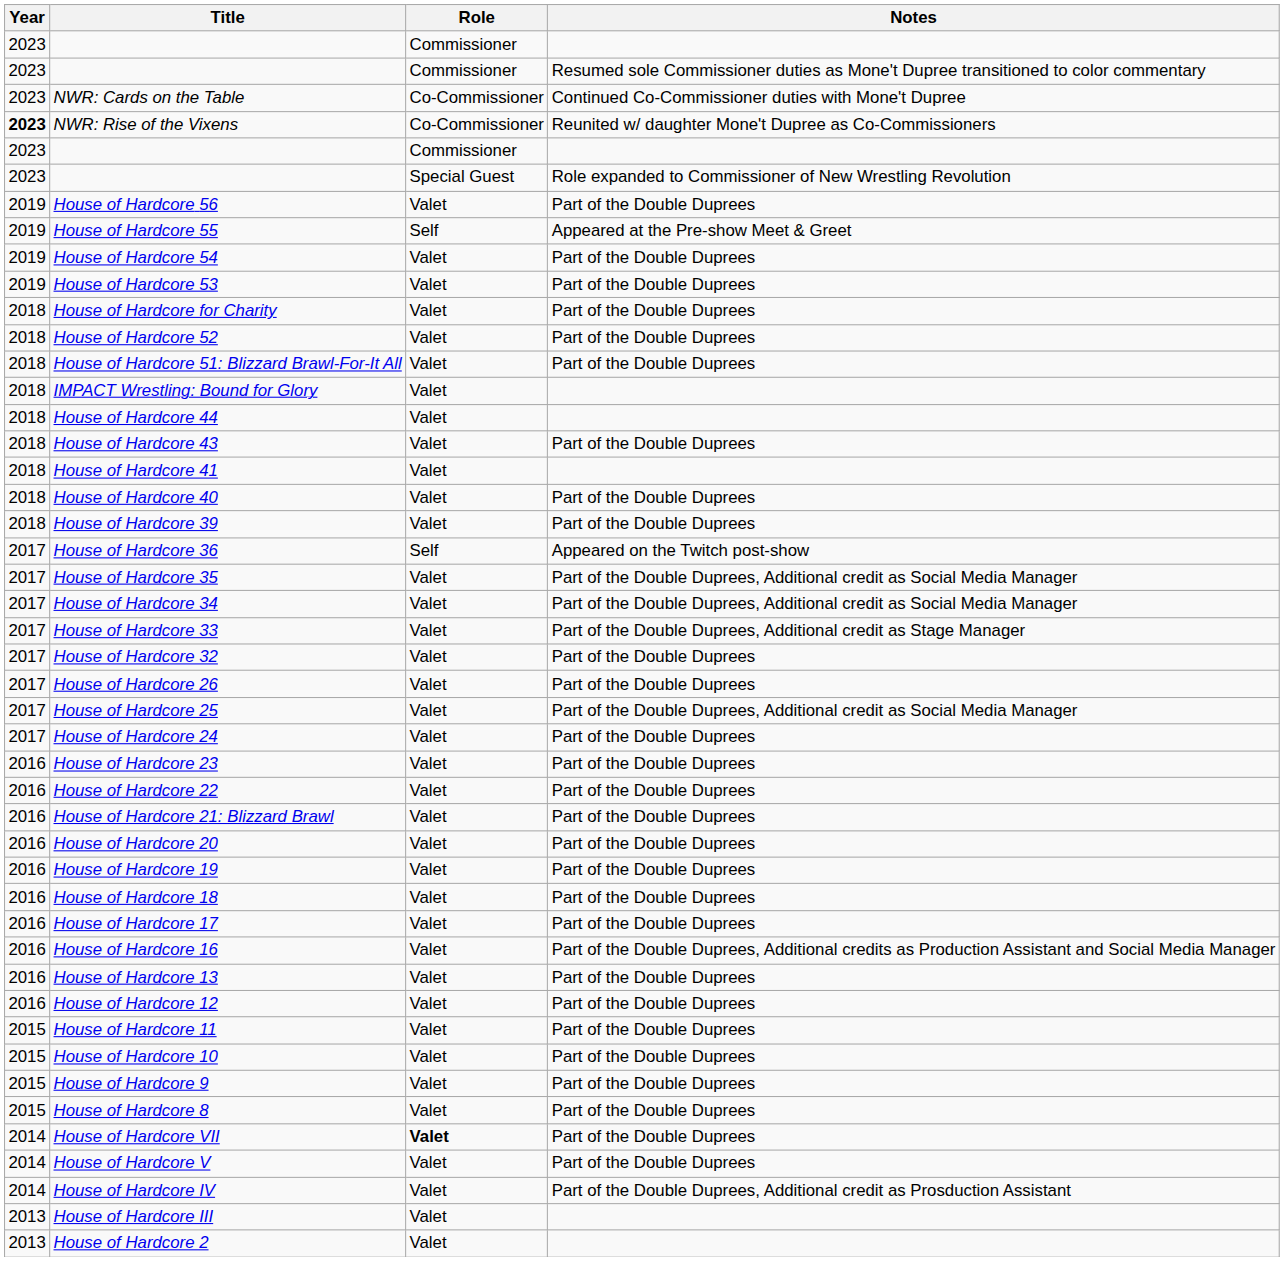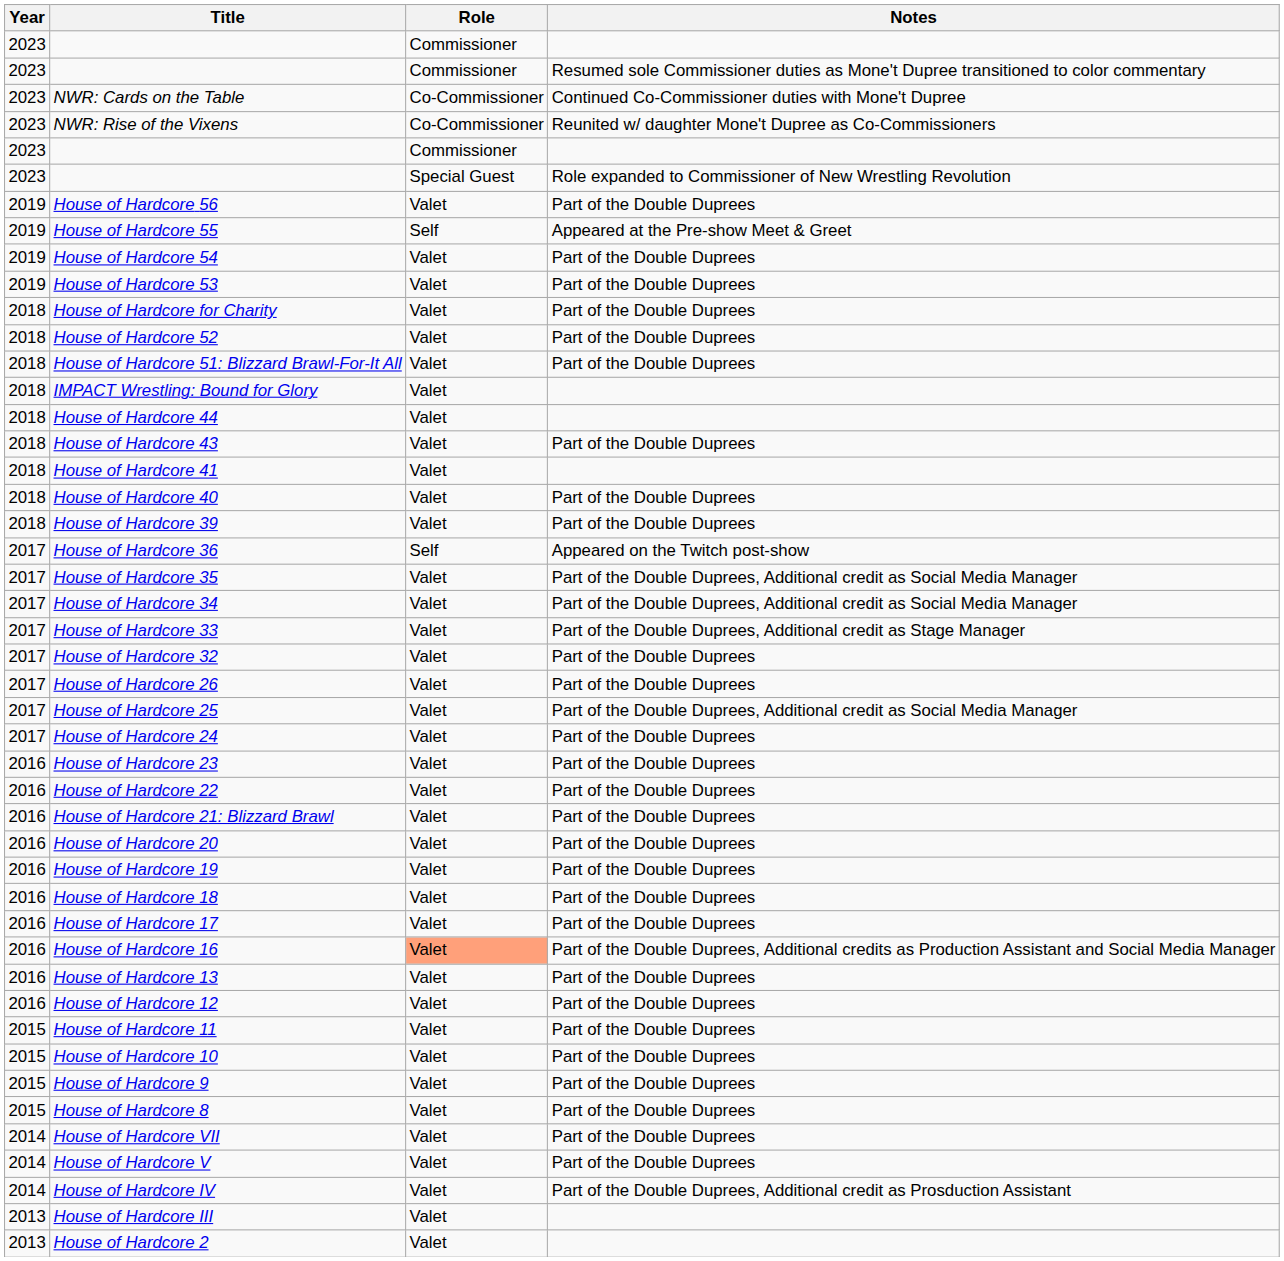(27, 124) bold -> (27, 124) normal
(428, 950) no background -> (428, 950) lightsalmon background
(429, 1136) bold -> (428, 1136) normal
